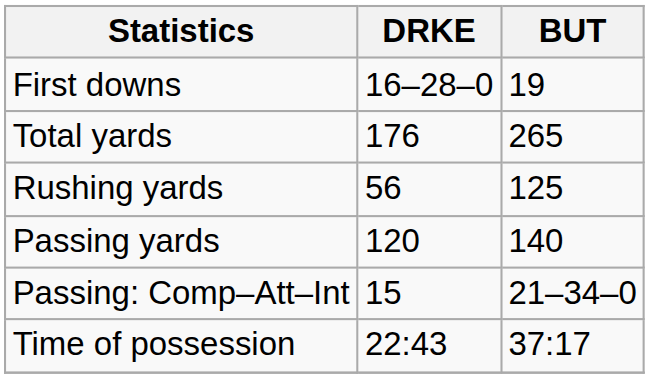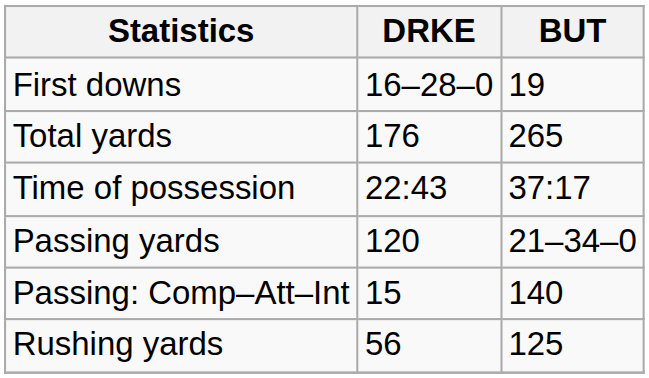rows swapped: (118, 188) <-> (154, 345)
(536, 240) 140 -> (573, 240) 21–34–0
(573, 292) 21–34–0 -> (536, 292) 140
